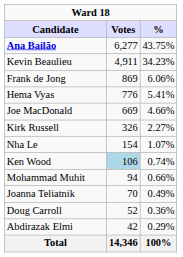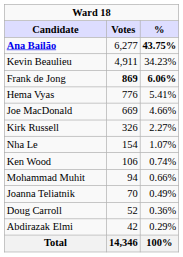(158, 45) normal -> (159, 45) bold
(130, 78) normal -> (130, 78) bold
(161, 78) normal -> (162, 78) bold
(130, 161) lightblue background -> (130, 161) no background
